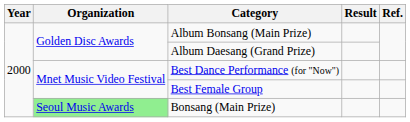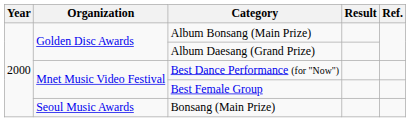(85, 107) lightgreen background -> (85, 107) no background
